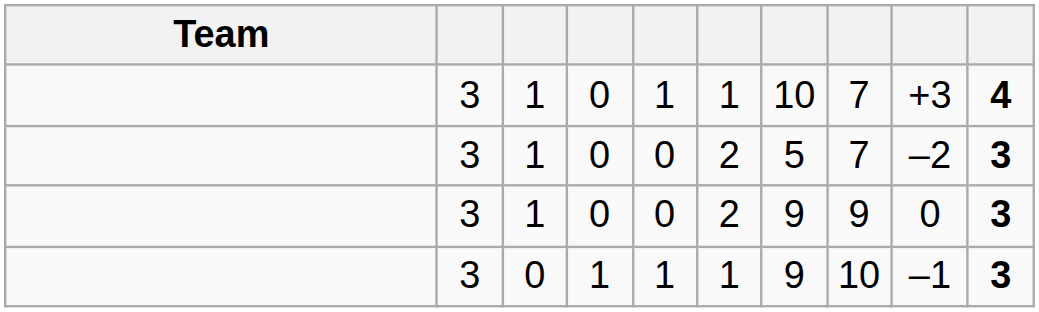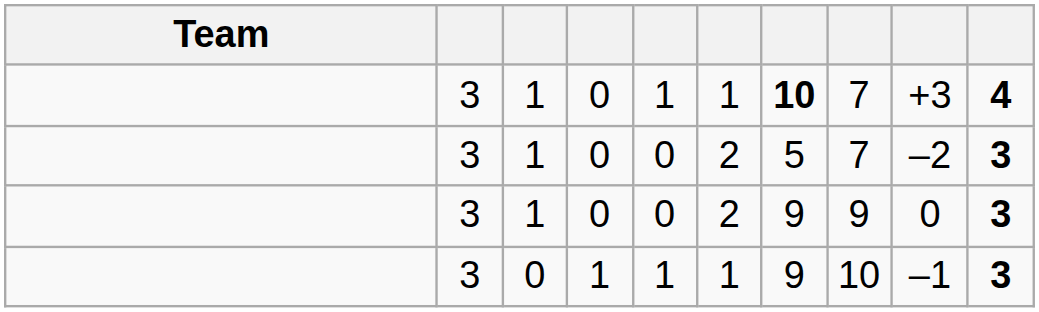(794, 94) normal -> (794, 94) bold
